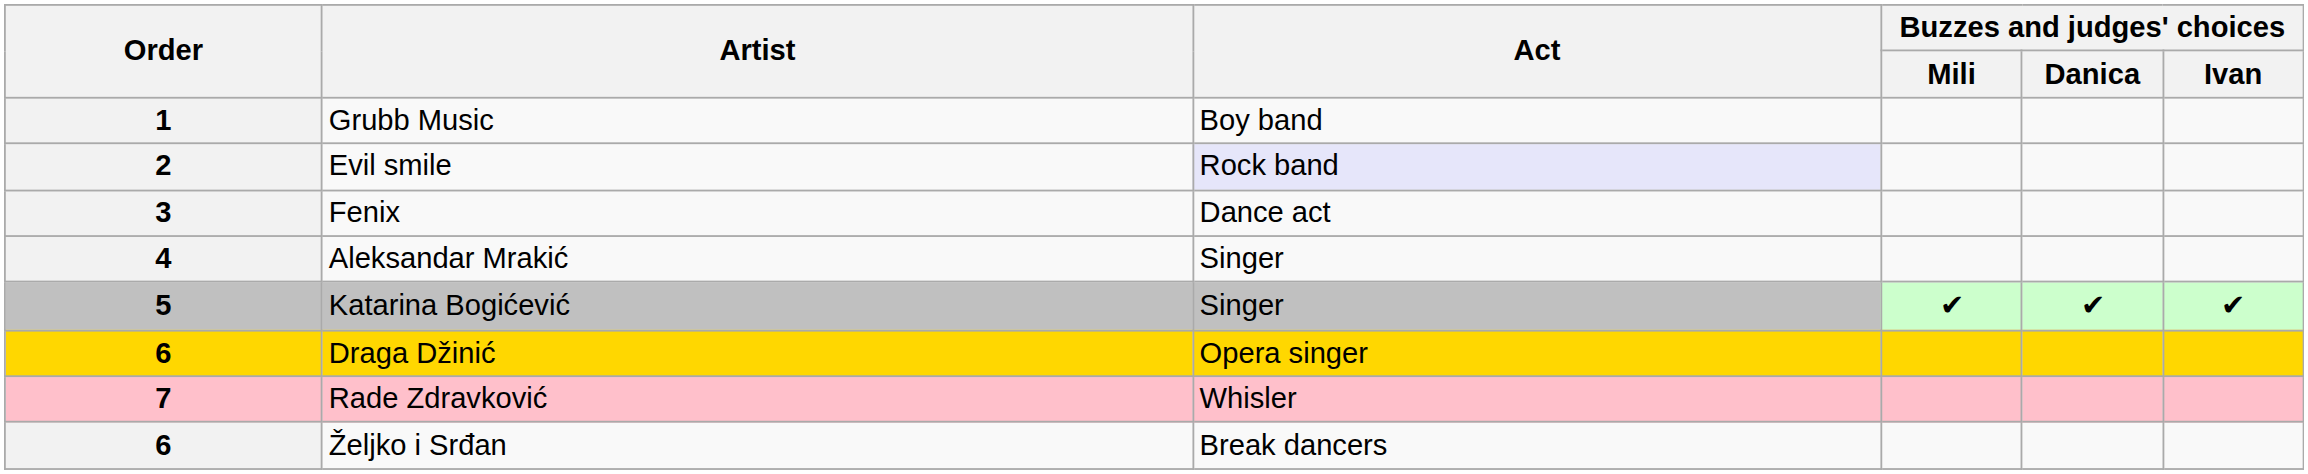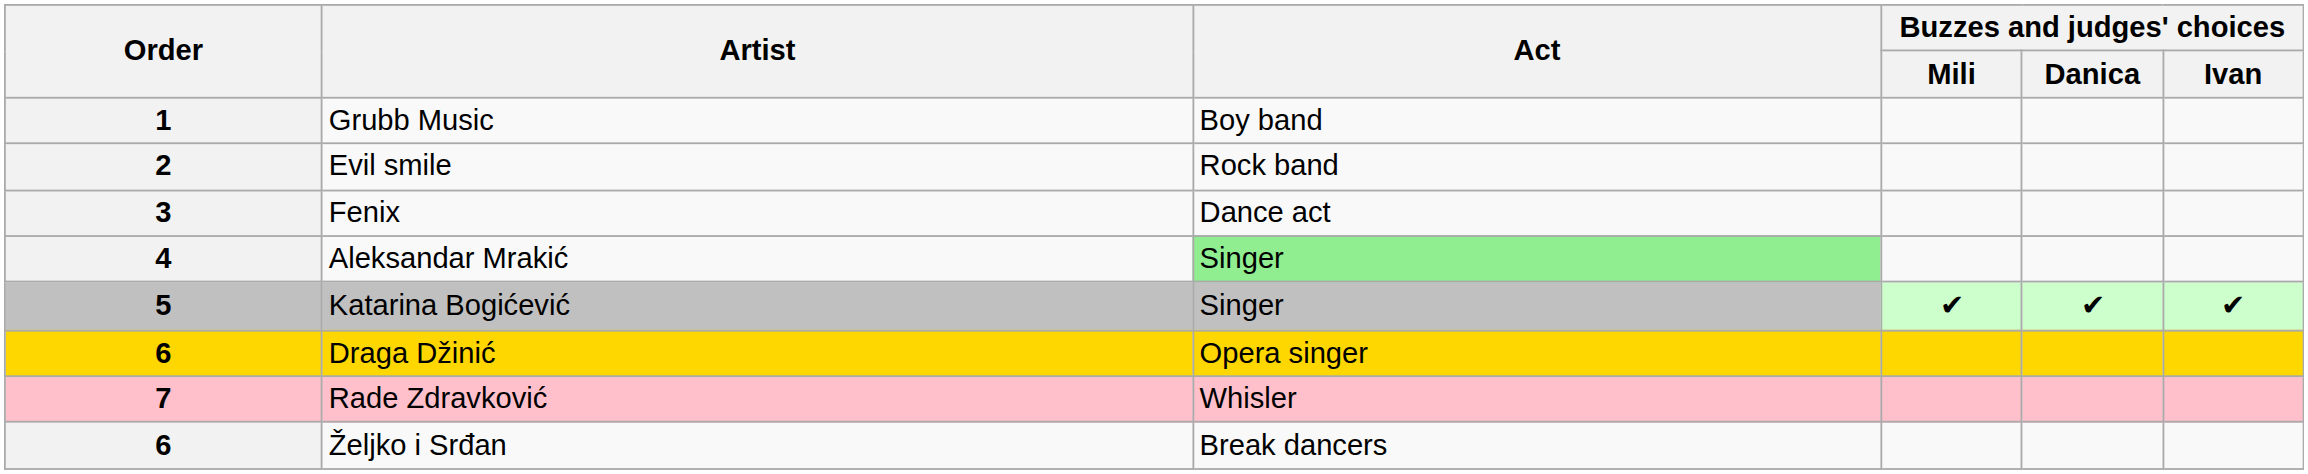(1269, 166) lavender background -> (1269, 166) no background
(1242, 258) no background -> (1242, 258) lightgreen background
